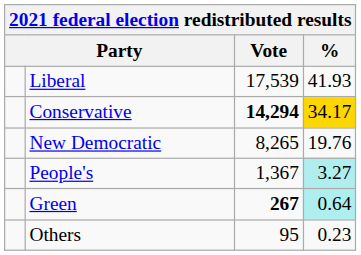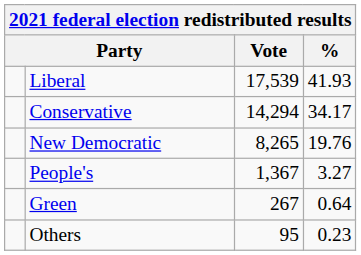(272, 111) bold -> (272, 111) normal
(330, 111) gold background -> (330, 111) no background
(334, 173) paleturquoise background -> (334, 173) no background
(284, 204) bold -> (284, 204) normal
(334, 204) paleturquoise background -> (334, 204) no background
